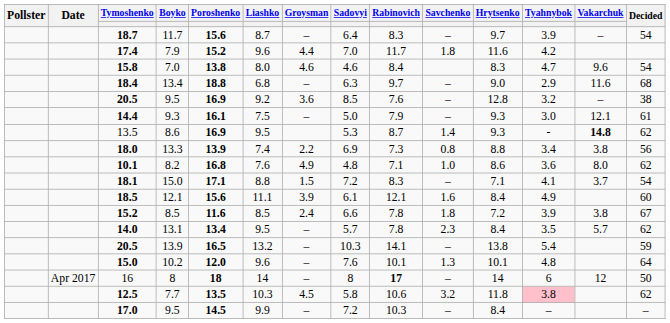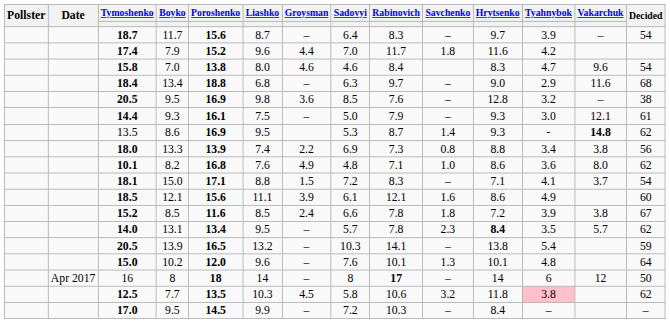(262, 100) 9.2 -> (262, 100) 9.8
(498, 197) 8.4 -> (498, 197) 8.6
(498, 229) normal -> (498, 229) bold
